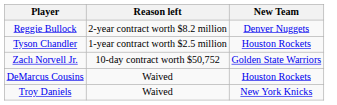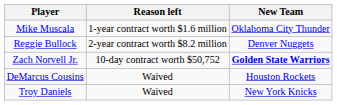+ row: (45, 28)
- row: (45, 44)
(276, 60) normal -> (281, 60) bold
